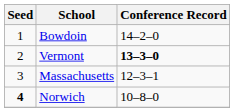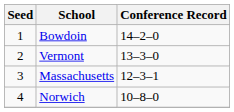(140, 55) bold -> (140, 55) normal
(20, 96) bold -> (20, 96) normal
